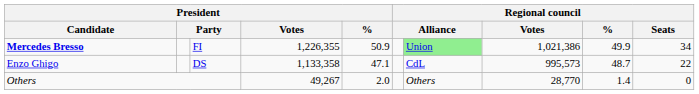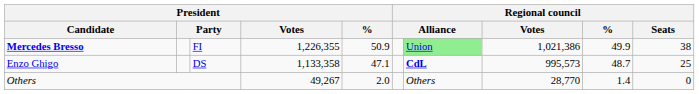(686, 47) 34 -> (686, 47) 38
(415, 64) normal -> (416, 64) bold
(686, 64) 22 -> (686, 64) 25
